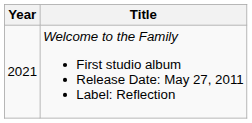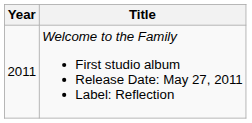(22, 71) 2021 -> (22, 71) 2011
